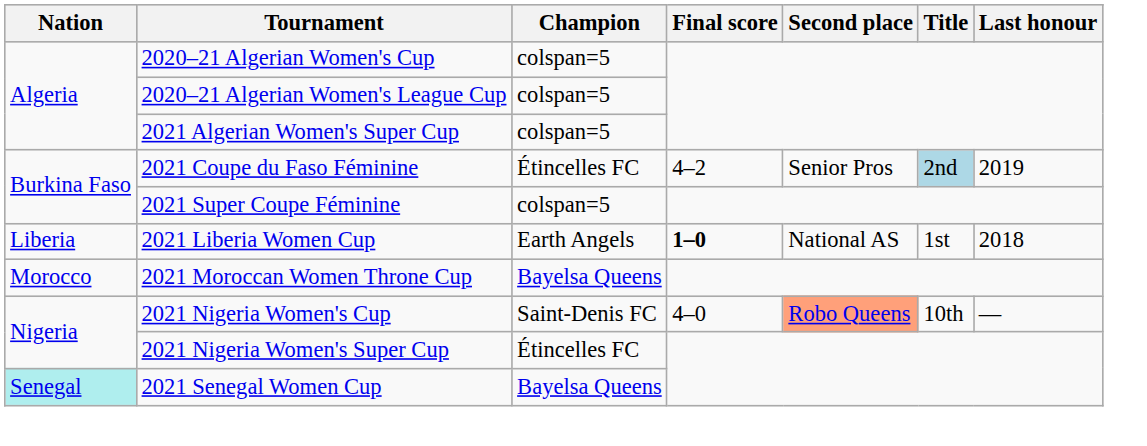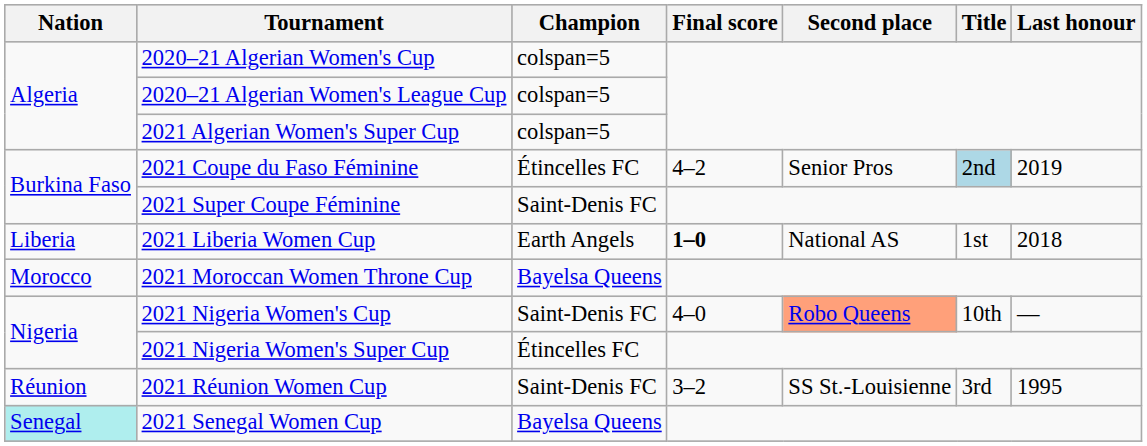(564, 204) colspan=5 -> (587, 204) Saint-Denis FC
+ row: (264, 386)
